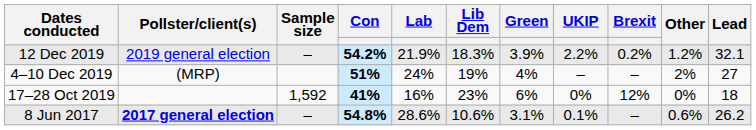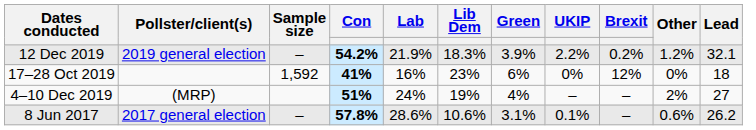rows swapped: (61, 74) <-> (61, 94)
(198, 115) bold -> (194, 115) normal
(365, 115) 54.8% -> (357, 115) 57.8%
